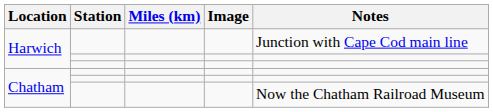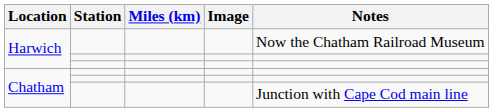(362, 41) Junction with Cape Cod main line -> (370, 41) Now the Chatham Railroad Museum
(370, 94) Now the Chatham Railroad Museum -> (362, 94) Junction with Cape Cod main line
